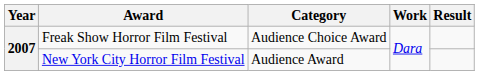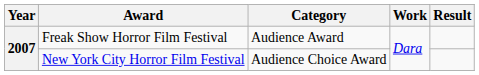(319, 37) Audience Choice Award -> (297, 37) Audience Award
(297, 59) Audience Award -> (319, 59) Audience Choice Award
